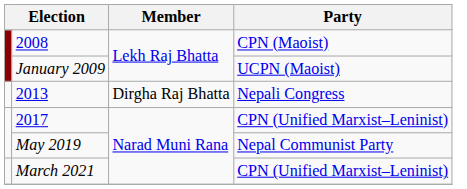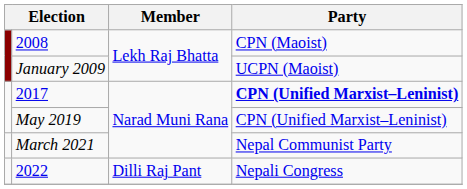- row: (32, 94)
(343, 119) normal -> (347, 94) bold
(315, 145) Nepal Communist Party -> (341, 119) CPN (Unified Marxist–Leninist)
(343, 171) CPN (Unified Marxist–Leninist) -> (314, 145) Nepal Communist Party
+ row: (32, 171)
